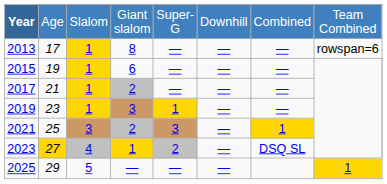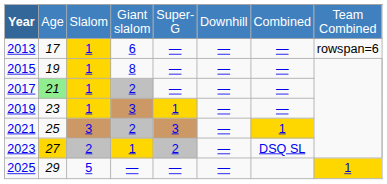(132, 49) 8 -> (132, 49) 6
(132, 69) 6 -> (132, 69) 8
(52, 89) no background -> (52, 89) lightgreen background
(89, 149) 4 -> (89, 149) 2
